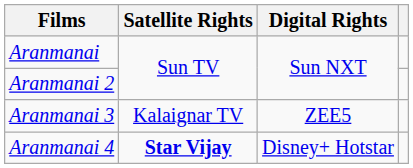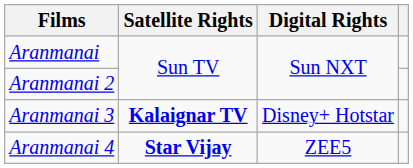(188, 115) normal -> (188, 115) bold
(328, 115) ZEE5 -> (328, 115) Disney+ Hotstar
(328, 147) Disney+ Hotstar -> (328, 147) ZEE5
